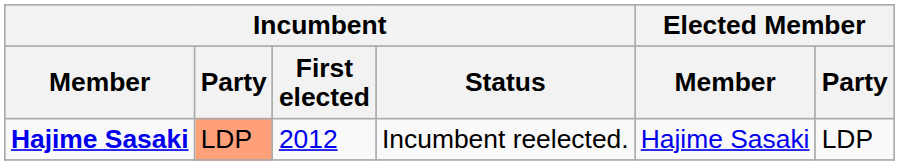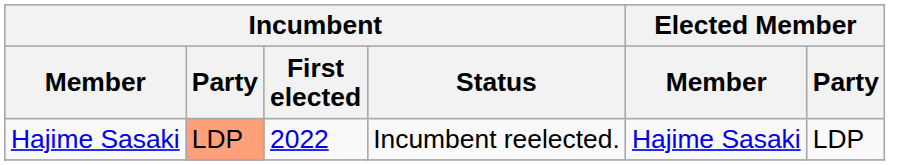(100, 138) bold -> (95, 138) normal
(308, 138) 2012 -> (299, 138) 2022
